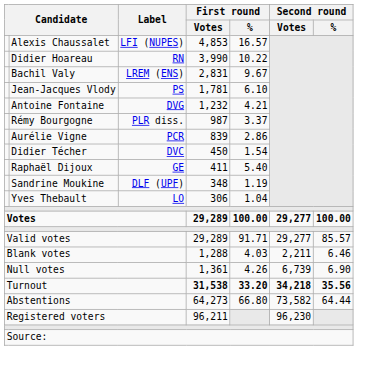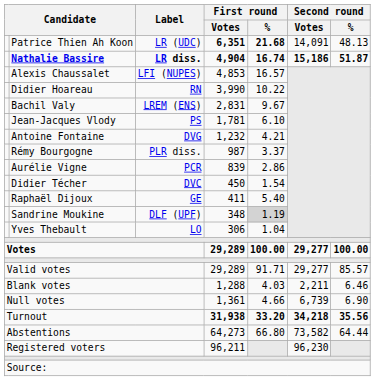+ row: (72, 44)
+ row: (58, 59)
(256, 184) no background -> (273, 215) lightgrey background
(256, 271) 4.26 -> (273, 302) 4.66
(210, 286) 31,538 -> (228, 317) 31,938
